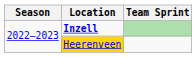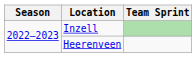(81, 29) bold -> (81, 29) normal
(92, 44) gold background -> (92, 44) no background
